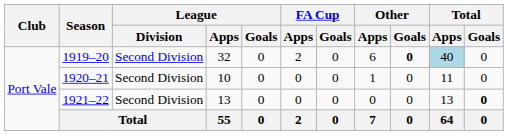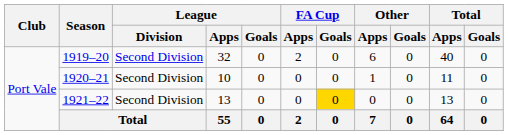(410, 57) bold -> (410, 57) normal
(447, 57) lightblue background -> (447, 57) no background
(335, 99) no background -> (335, 99) gold background
(484, 99) bold -> (484, 99) normal
